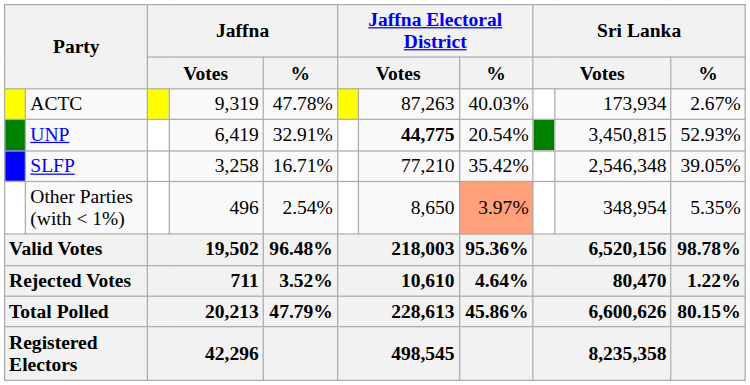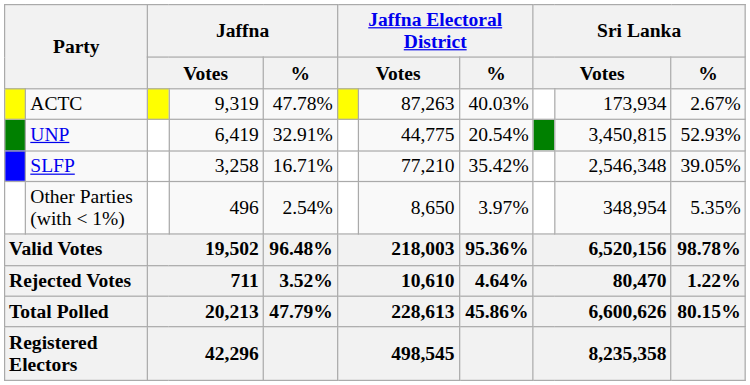(428, 134) bold -> (428, 134) normal
(503, 207) lightsalmon background -> (503, 207) no background
